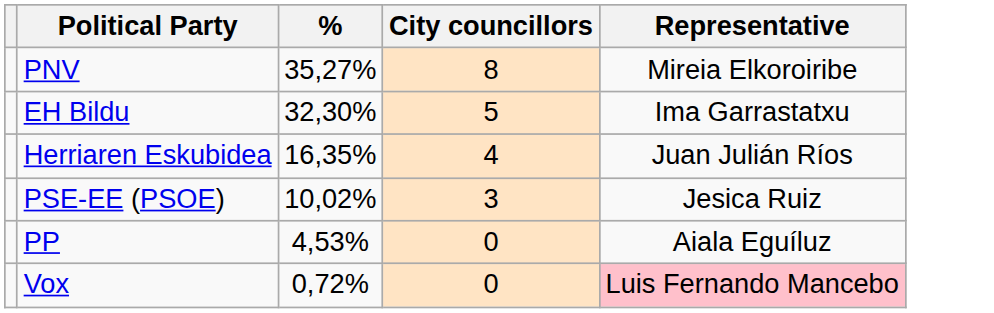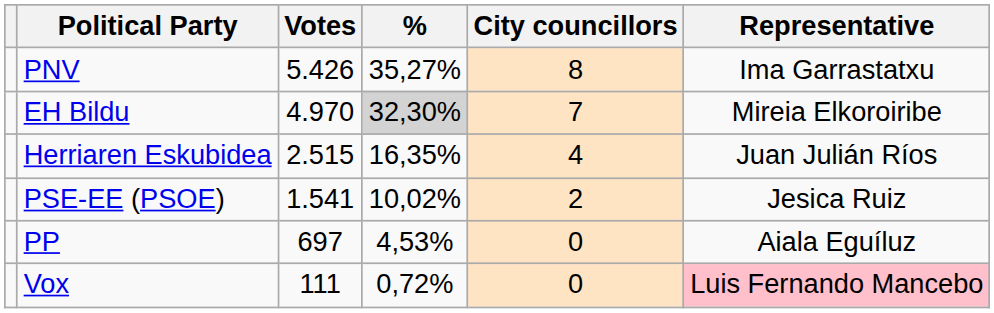+ column: (320, 26)
(752, 69) Mireia Elkoroiribe -> (837, 69) Ima Garrastatxu
(330, 112) no background -> (415, 112) lightgrey background
(491, 112) 5 -> (576, 112) 7
(752, 112) Ima Garrastatxu -> (837, 112) Mireia Elkoroiribe
(491, 198) 3 -> (576, 198) 2
